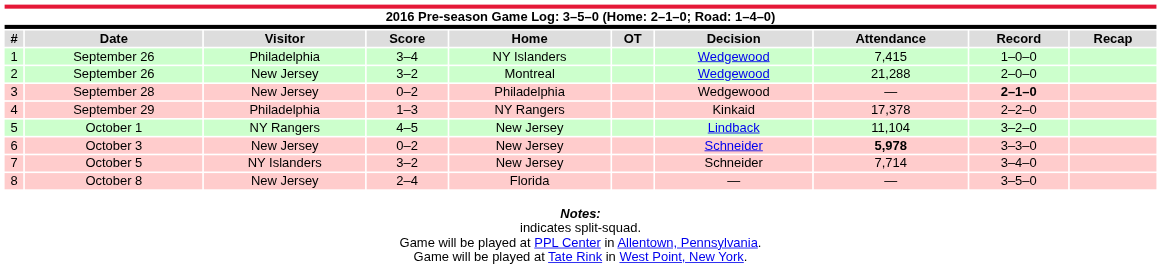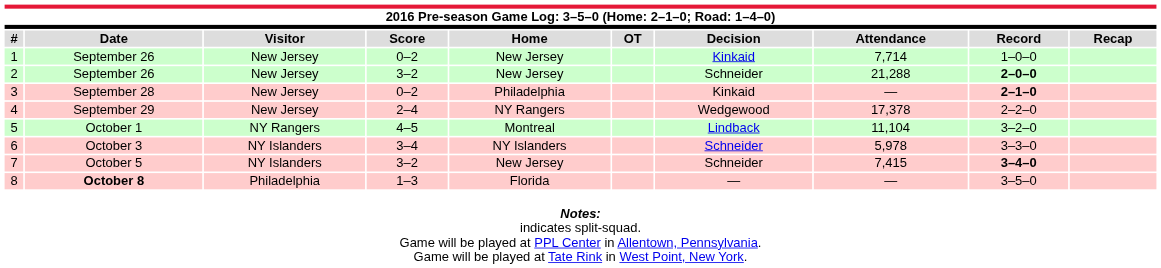(285, 56) Philadelphia -> (285, 56) New Jersey
(407, 56) 3–4 -> (407, 56) 0–2
(530, 56) NY Islanders -> (530, 56) New Jersey
(734, 56) Wedgewood -> (734, 56) Kinkaid
(891, 56) 7,415 -> (891, 56) 7,714
(530, 74) Montreal -> (530, 74) New Jersey
(734, 74) Wedgewood -> (734, 74) Schneider
(1019, 74) normal -> (1019, 74) bold
(734, 92) Wedgewood -> (734, 92) Kinkaid
(285, 110) Philadelphia -> (285, 110) New Jersey
(407, 110) 1–3 -> (407, 110) 2–4
(734, 110) Kinkaid -> (734, 110) Wedgewood
(530, 127) New Jersey -> (530, 127) Montreal
(285, 145) New Jersey -> (285, 145) NY Islanders
(407, 145) 0–2 -> (407, 145) 3–4
(530, 145) New Jersey -> (530, 145) NY Islanders
(891, 145) bold -> (891, 145) normal
(891, 163) 7,714 -> (891, 163) 7,415
(1019, 163) normal -> (1019, 163) bold
(114, 181) normal -> (114, 181) bold
(285, 181) New Jersey -> (285, 181) Philadelphia
(407, 181) 2–4 -> (407, 181) 1–3
